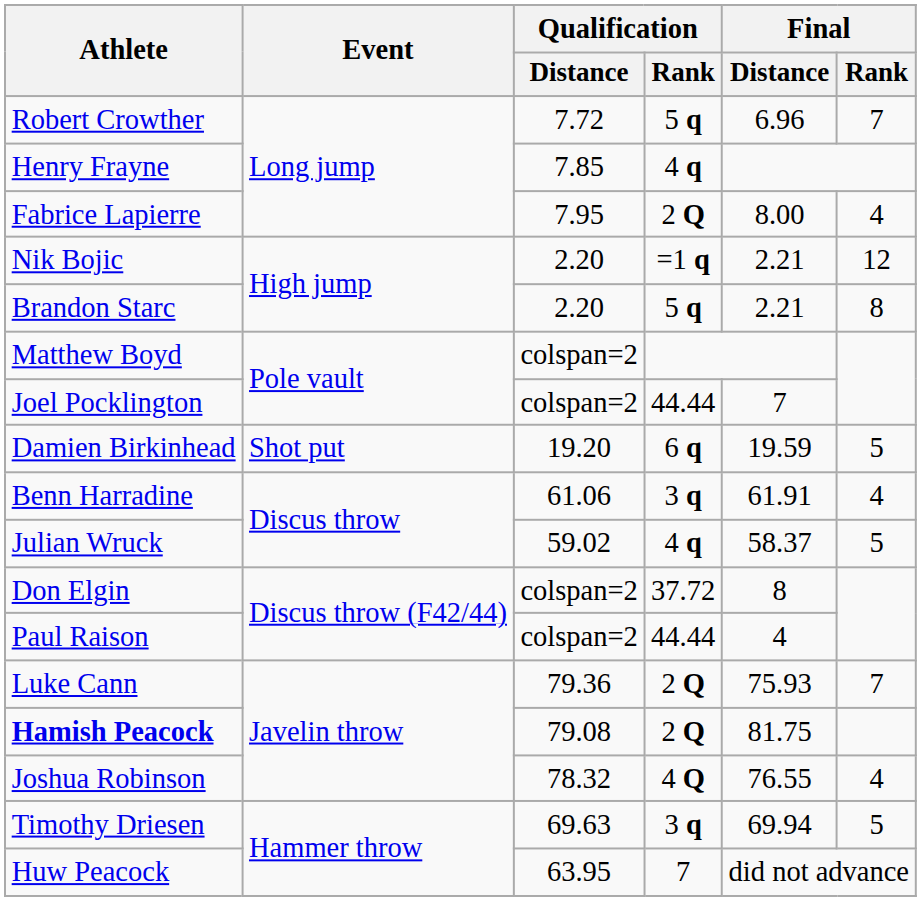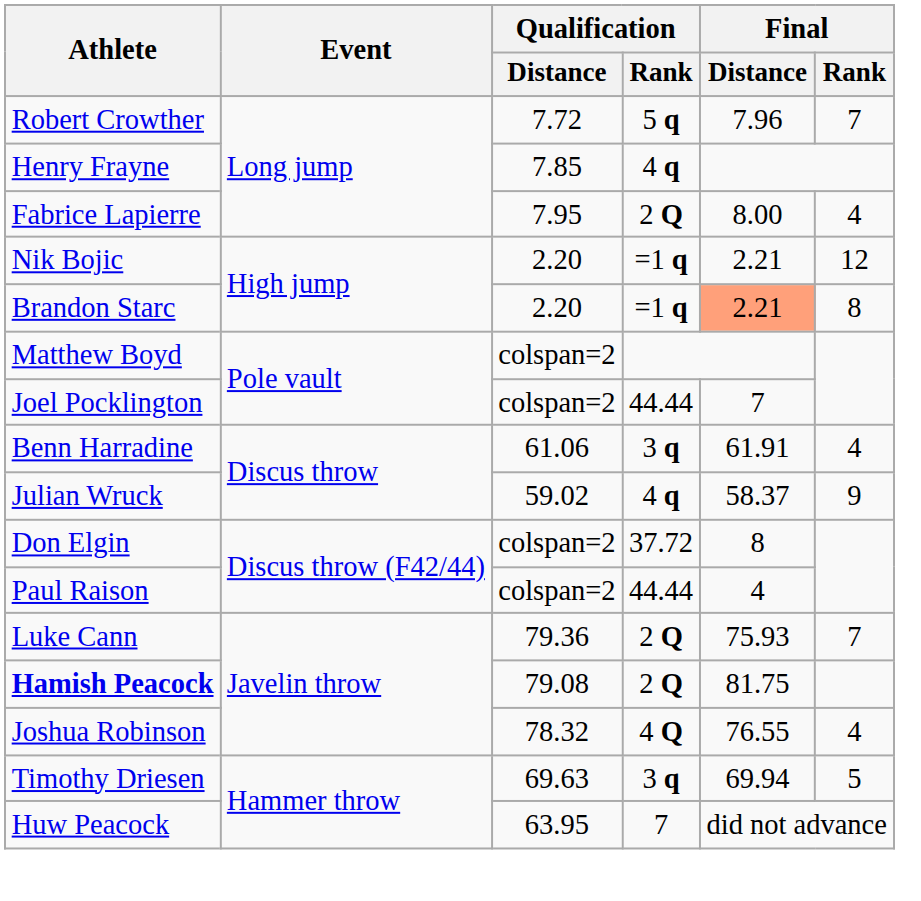(780, 119) 6.96 -> (758, 119) 7.96
(683, 308) 5 q -> (661, 308) =1 q
(780, 308) no background -> (758, 308) lightsalmon background
- row: (124, 449)
(877, 543) 5 -> (854, 496) 9
